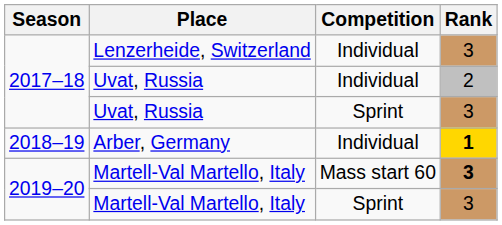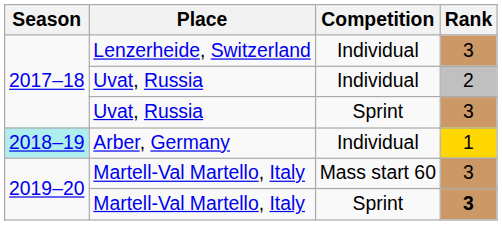(47, 142) no background -> (47, 142) paleturquoise background
(468, 142) bold -> (468, 142) normal
(468, 173) bold -> (468, 173) normal
(468, 204) normal -> (468, 204) bold
